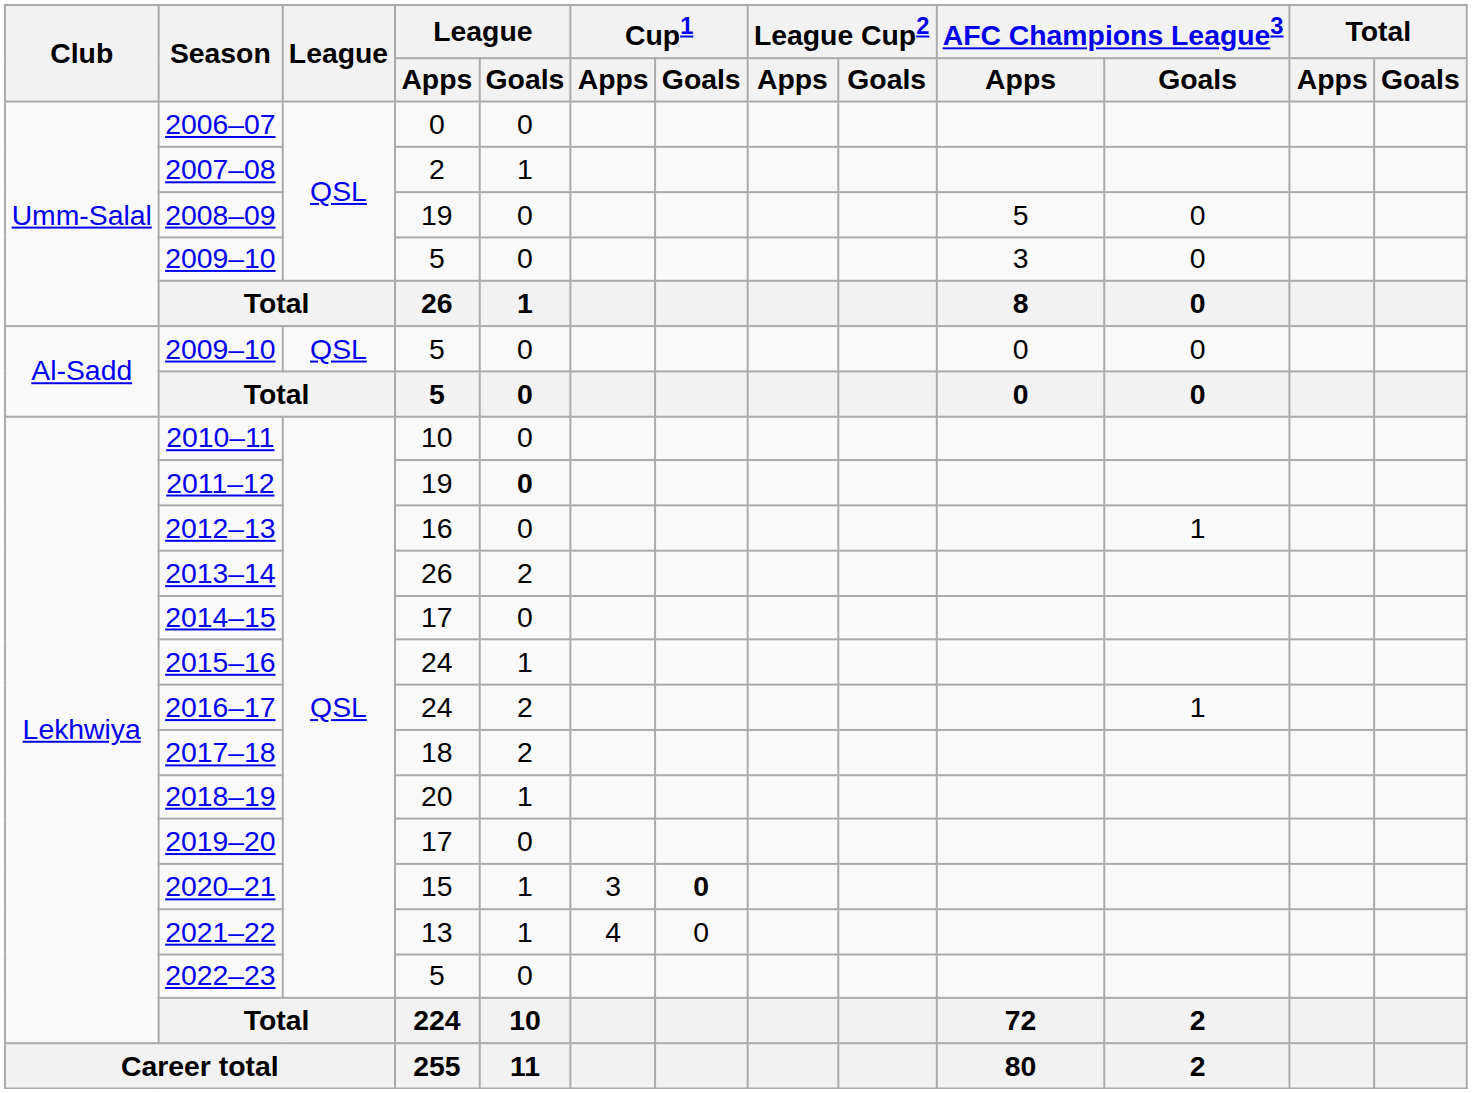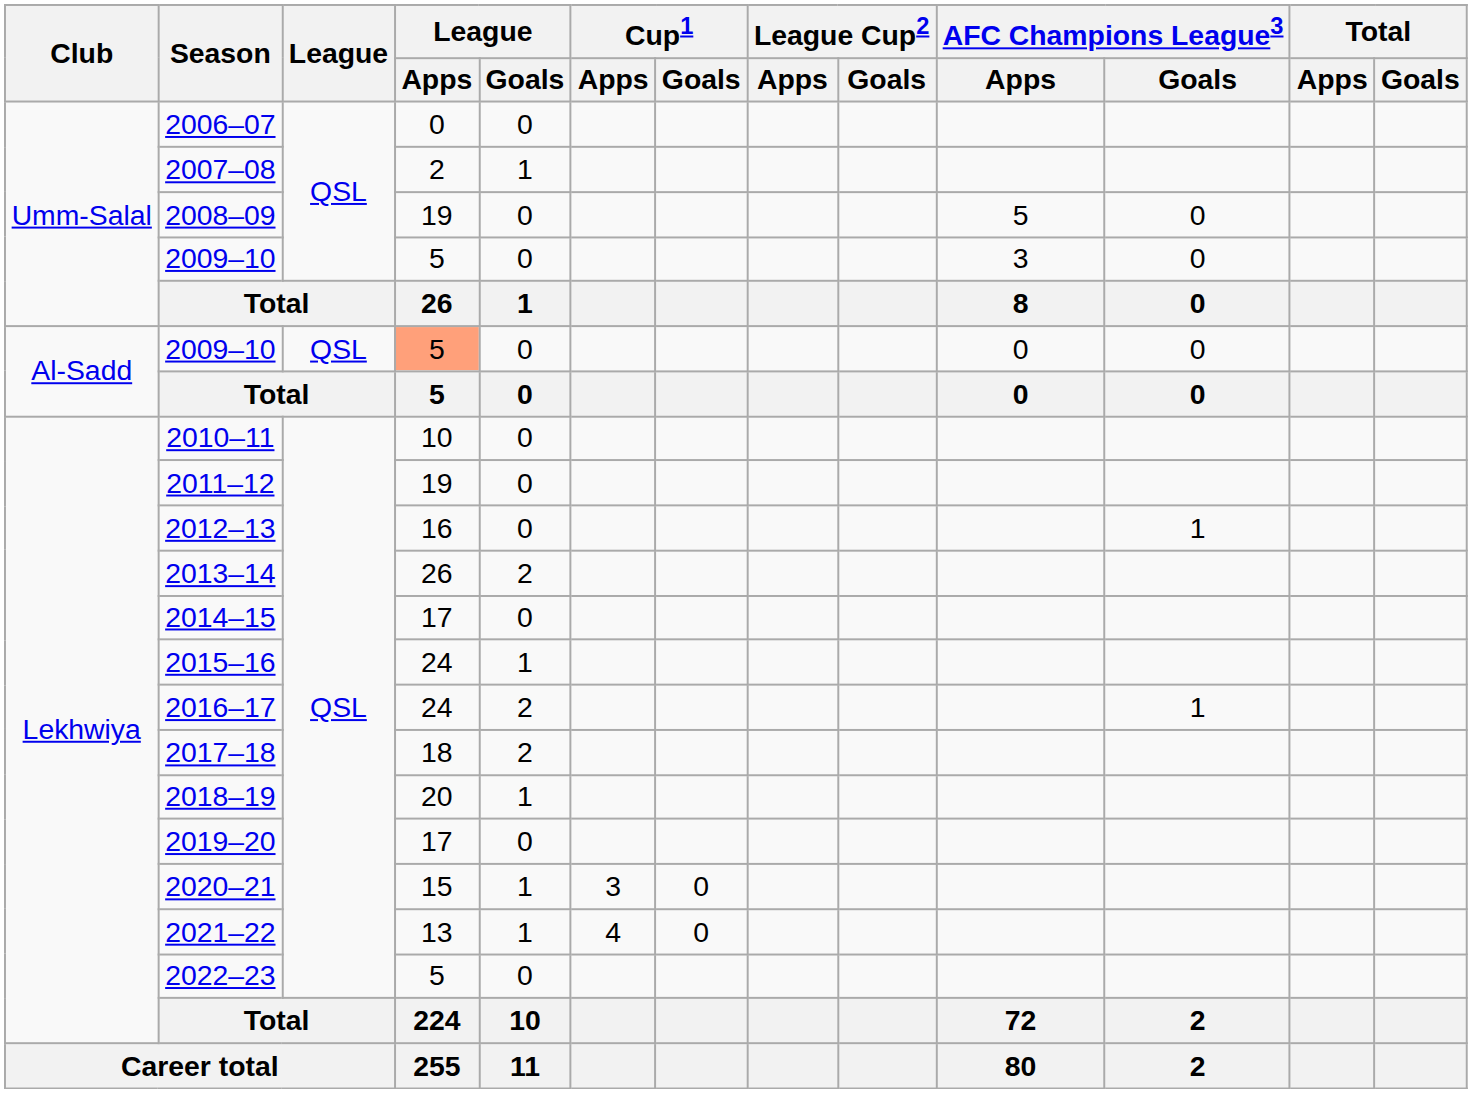(437, 349) no background -> (437, 349) lightsalmon background
(525, 483) bold -> (525, 483) normal
(701, 887) bold -> (701, 887) normal
